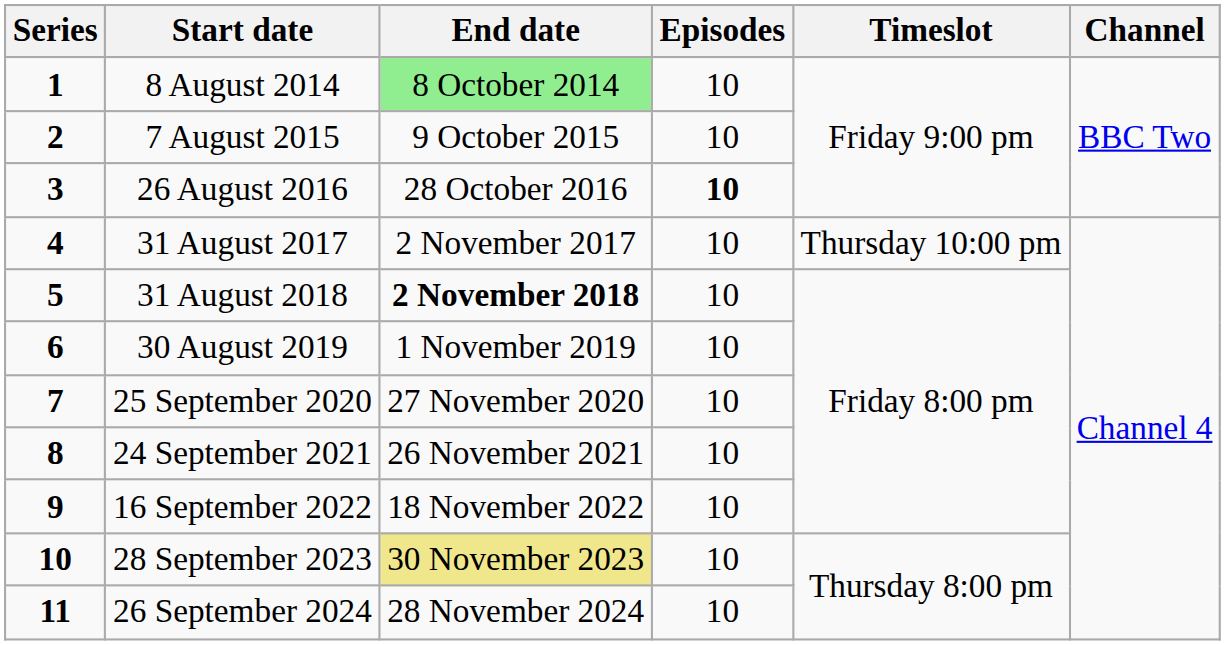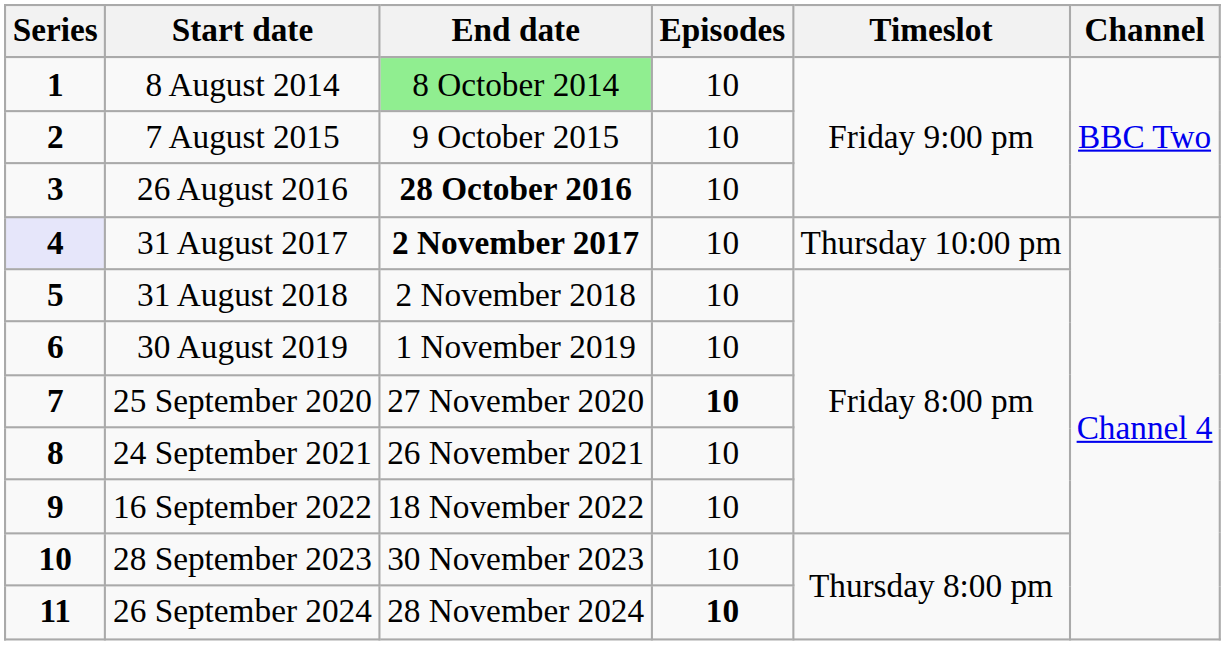(516, 189) normal -> (516, 189) bold
(722, 189) bold -> (722, 189) normal
(55, 242) no background -> (55, 242) lavender background
(516, 242) normal -> (516, 242) bold
(516, 294) bold -> (516, 294) normal
(722, 400) normal -> (722, 400) bold
(516, 558) khaki background -> (516, 558) no background
(722, 611) normal -> (722, 611) bold
